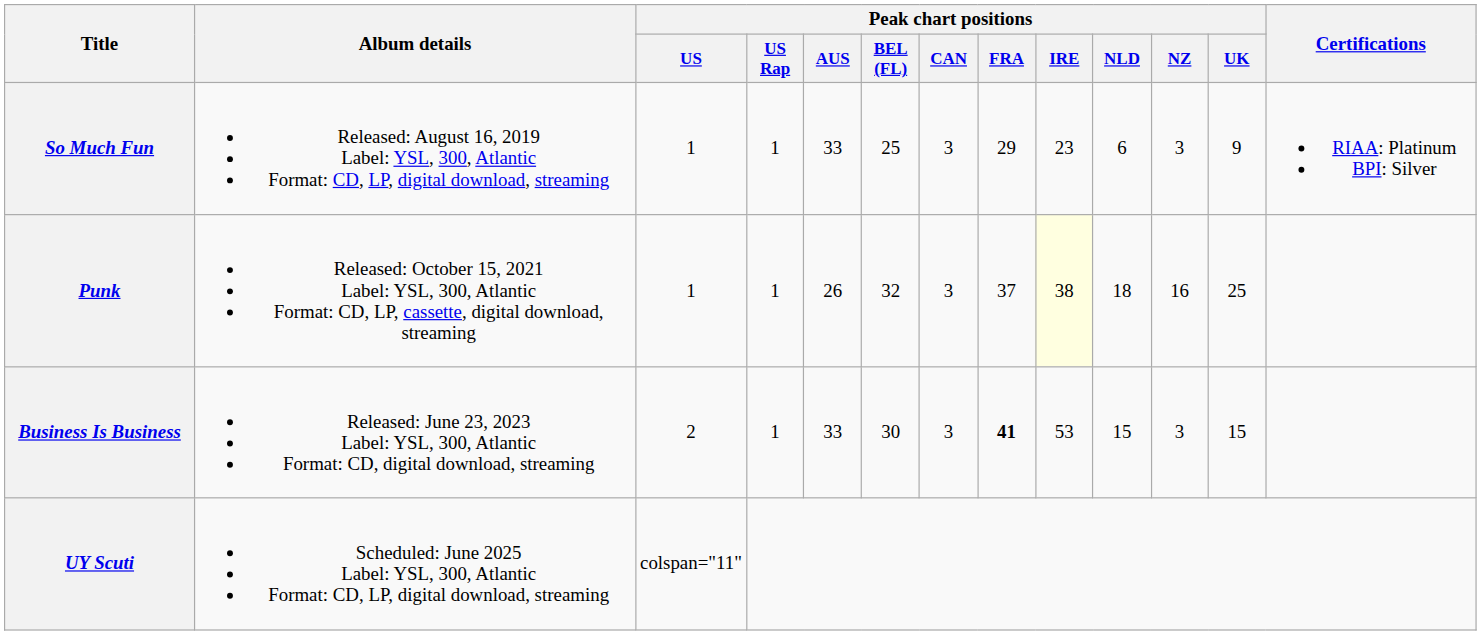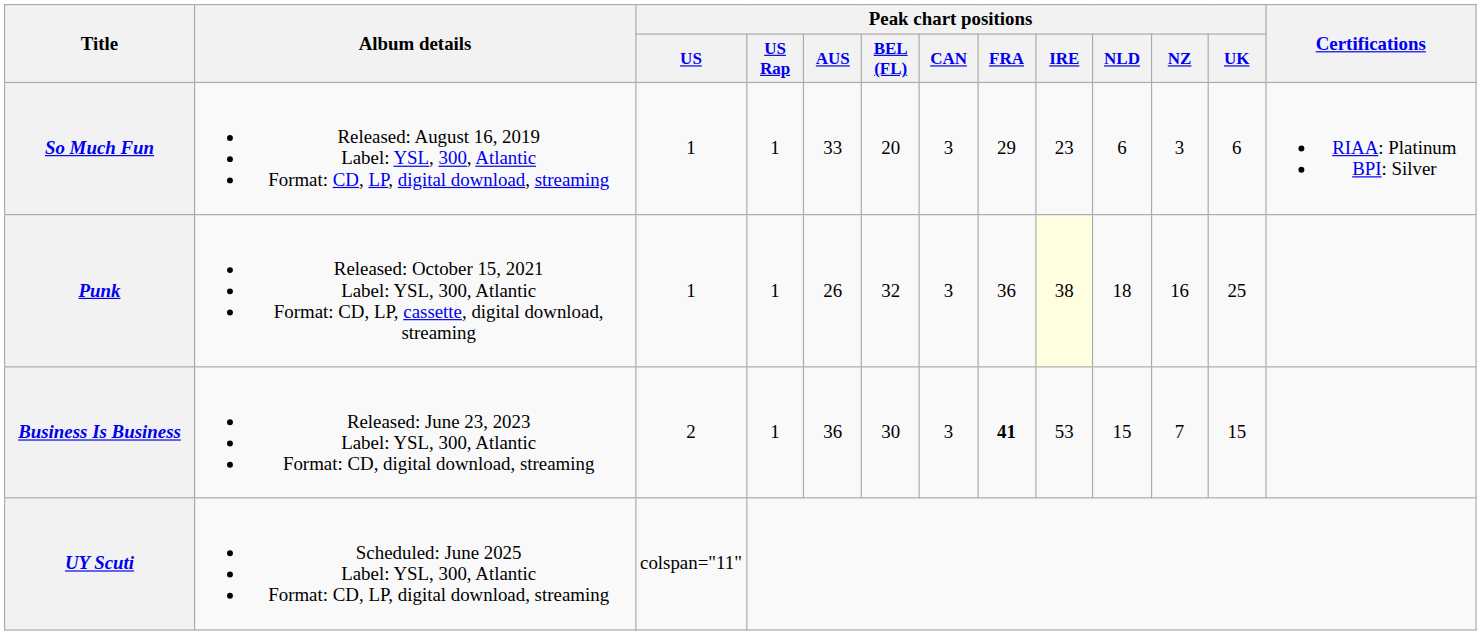(891, 148) 25 -> (891, 148) 20
(1237, 148) 9 -> (1237, 148) 6
(1007, 290) 37 -> (1007, 290) 36
(833, 432) 33 -> (833, 432) 36
(1180, 432) 3 -> (1180, 432) 7
